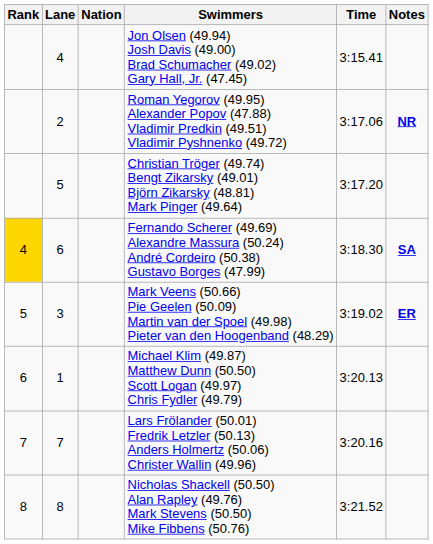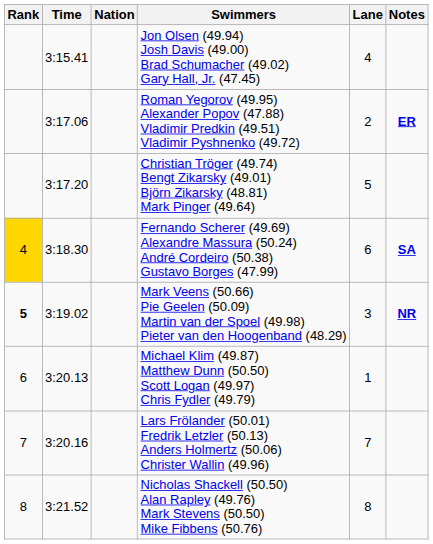columns swapped: (60, 14) <-> (361, 14)
(407, 121) NR -> (407, 121) ER
(23, 314) normal -> (23, 314) bold
(407, 314) ER -> (407, 314) NR
